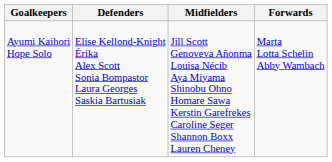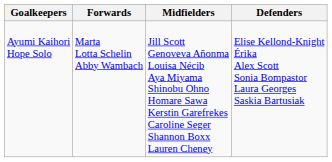columns swapped: (120, 12) <-> (291, 12)
